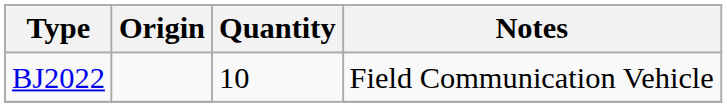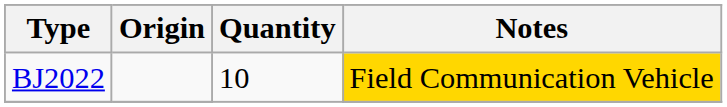(532, 76) no background -> (532, 76) gold background
